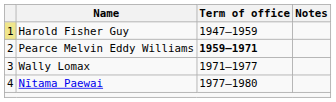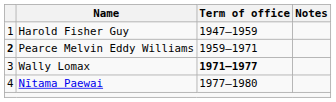(10, 31) khaki background -> (10, 31) no background
(10, 48) normal -> (10, 48) bold
(228, 48) bold -> (228, 48) normal
(228, 66) normal -> (228, 66) bold
